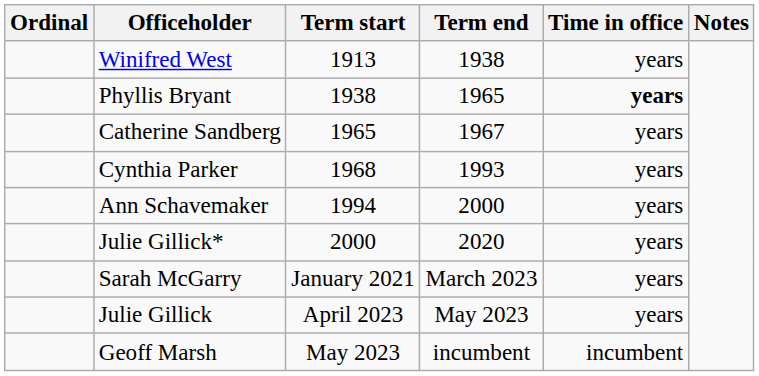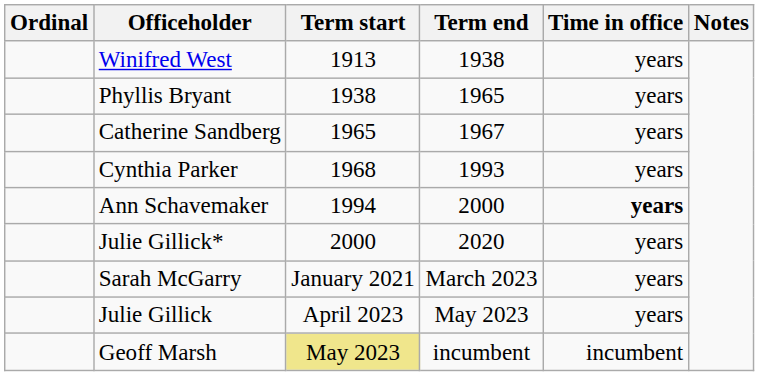(657, 95) bold -> (659, 95) normal
(659, 205) normal -> (657, 205) bold
(353, 351) no background -> (353, 351) khaki background
